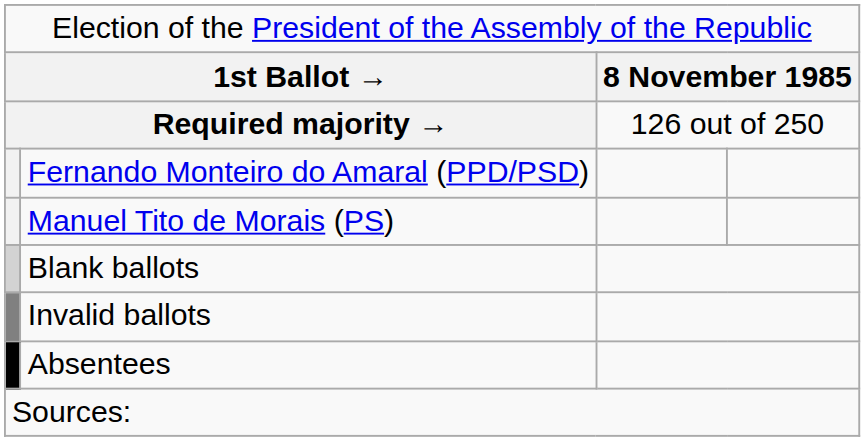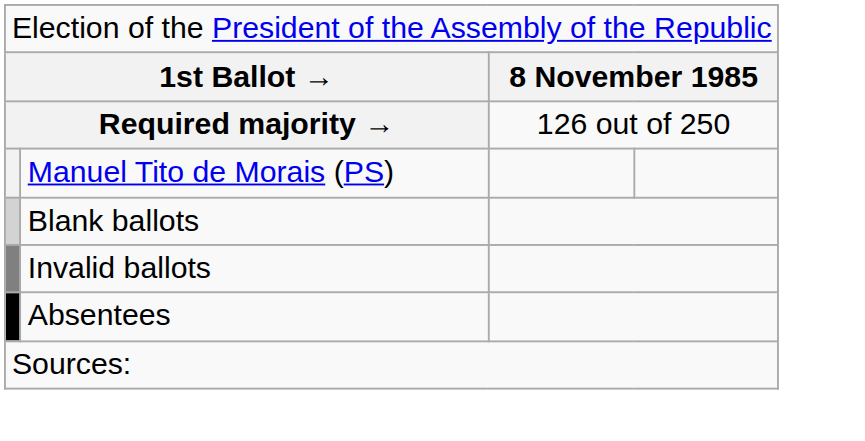- row: (308, 172)
